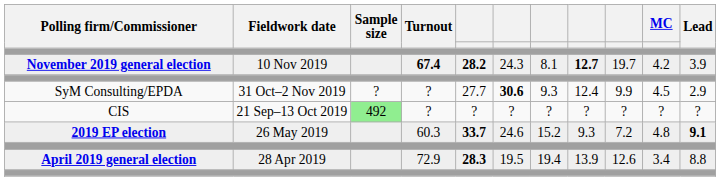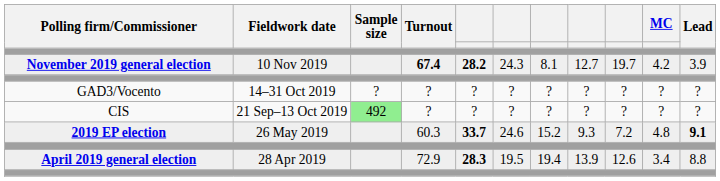(586, 64) bold -> (586, 64) normal
- row: (119, 91)
+ row: (119, 91)
